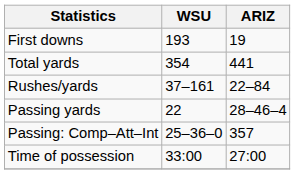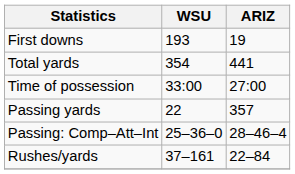rows swapped: (53, 86) <-> (71, 156)
(258, 110) 28–46–4 -> (242, 110) 357
(242, 133) 357 -> (258, 133) 28–46–4
